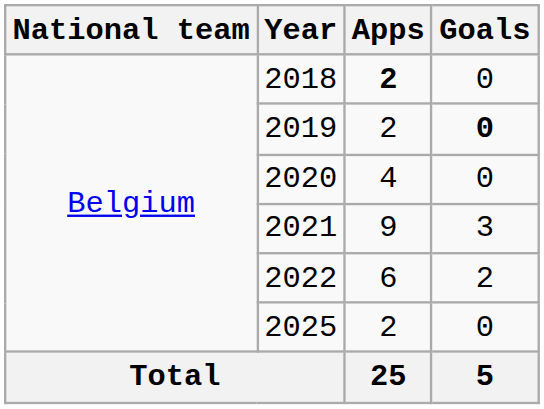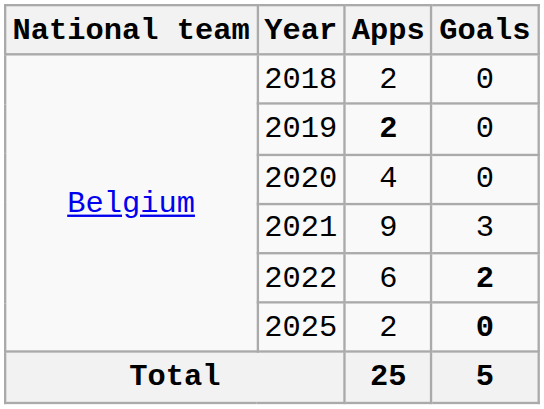(388, 80) bold -> (388, 80) normal
(388, 129) normal -> (388, 129) bold
(485, 129) bold -> (485, 129) normal
(485, 278) normal -> (485, 278) bold
(485, 327) normal -> (485, 327) bold
